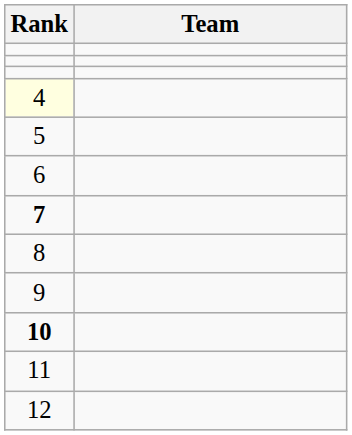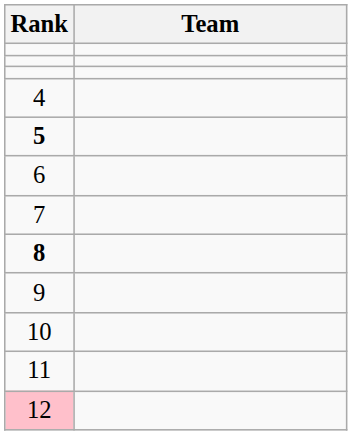(39, 97) lightyellow background -> (39, 97) no background
(39, 136) normal -> (39, 136) bold
(39, 214) bold -> (39, 214) normal
(39, 253) normal -> (39, 253) bold
(39, 331) bold -> (39, 331) normal
(39, 409) no background -> (39, 409) pink background
